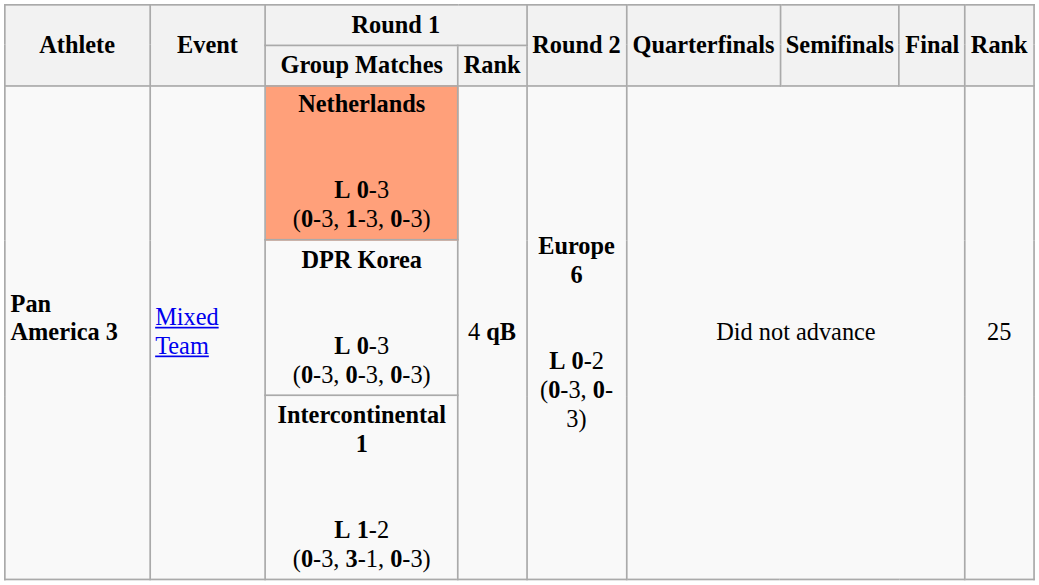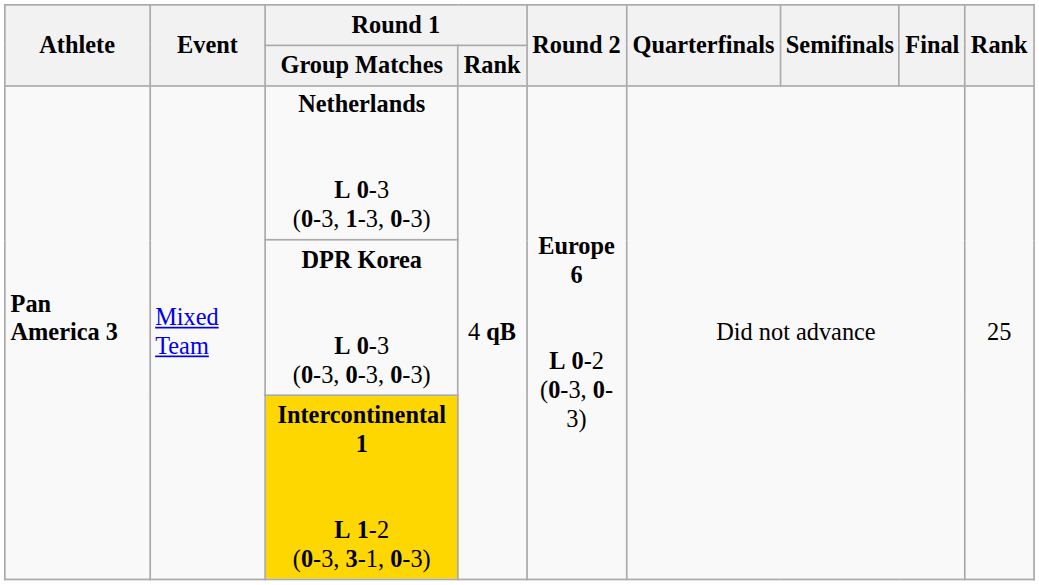(362, 162) lightsalmon background -> (362, 162) no background
(362, 487) no background -> (362, 487) gold background
